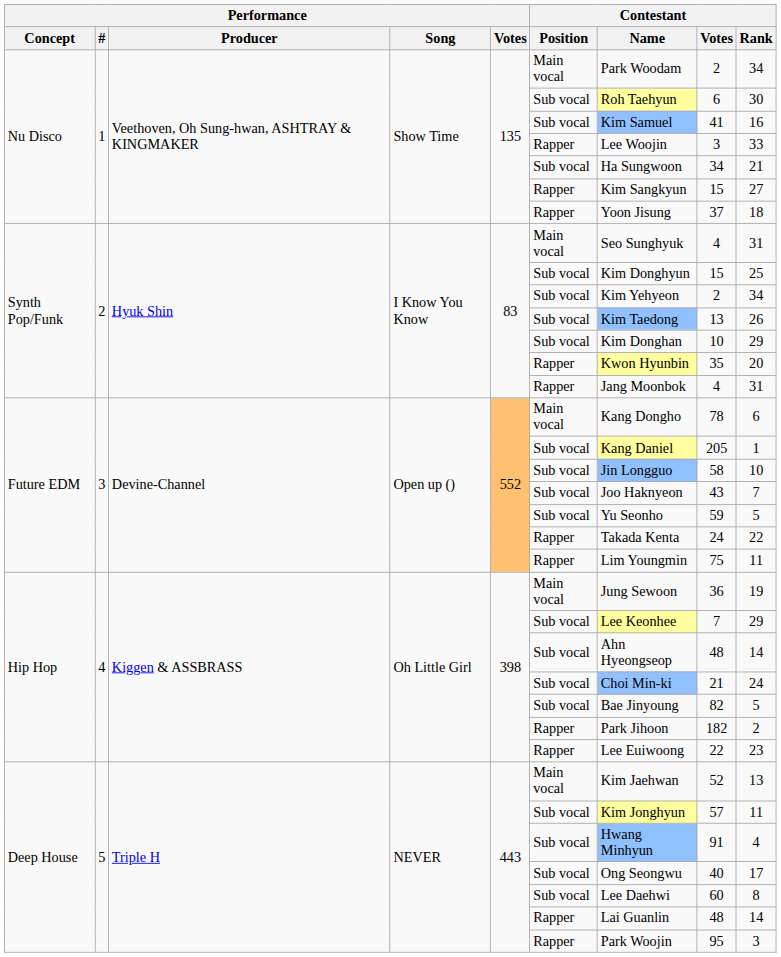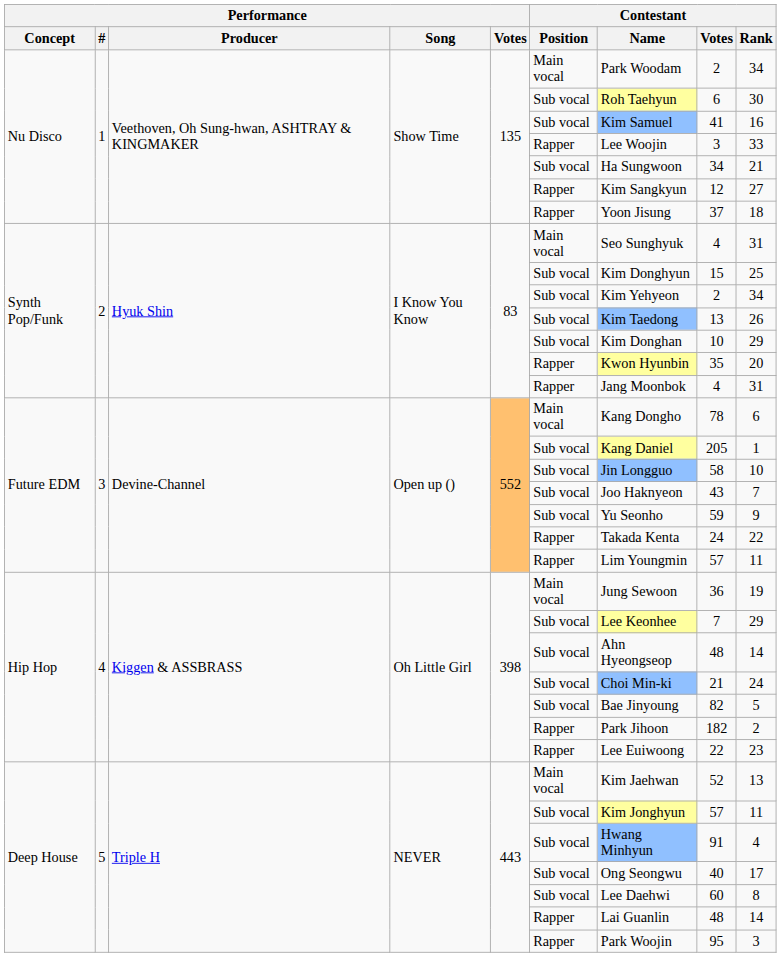(717, 189) 15 -> (717, 189) 12
(756, 515) 5 -> (756, 515) 9
(717, 560) 75 -> (717, 560) 57
